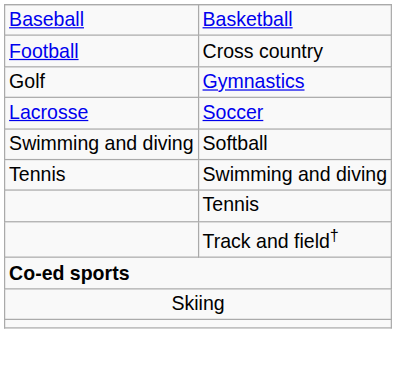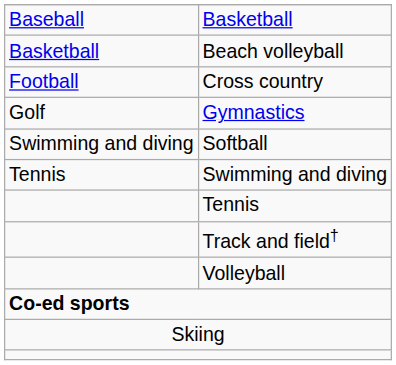+ row: (273, 50)
- row: (233, 112)
+ row: (244, 272)
